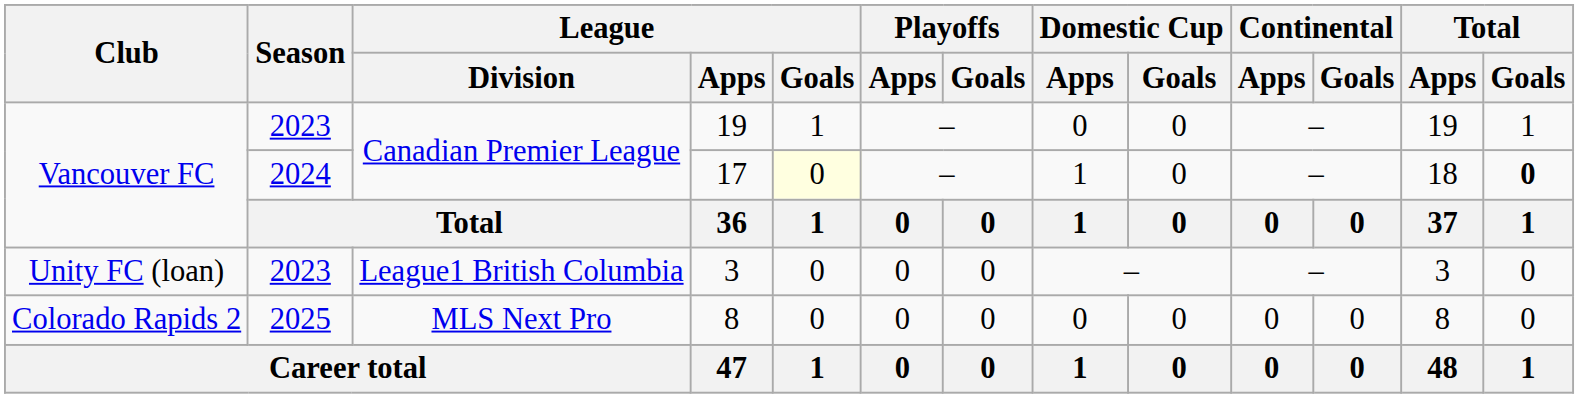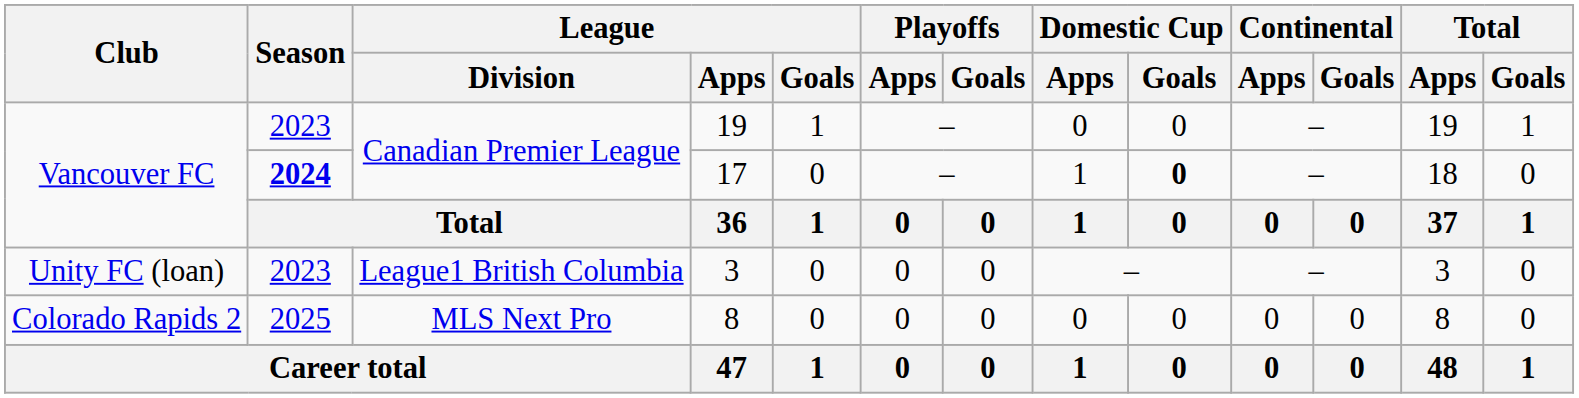(300, 174) normal -> (300, 174) bold
(817, 174) lightyellow background -> (817, 174) no background
(1179, 174) normal -> (1179, 174) bold
(1528, 174) bold -> (1528, 174) normal
